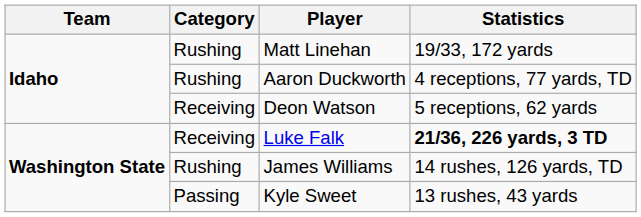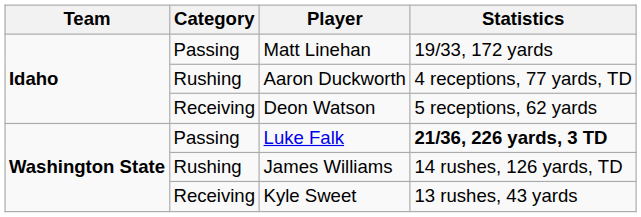(208, 49) Rushing -> (207, 49) Passing
(214, 137) Receiving -> (207, 137) Passing
(207, 196) Passing -> (214, 196) Receiving
